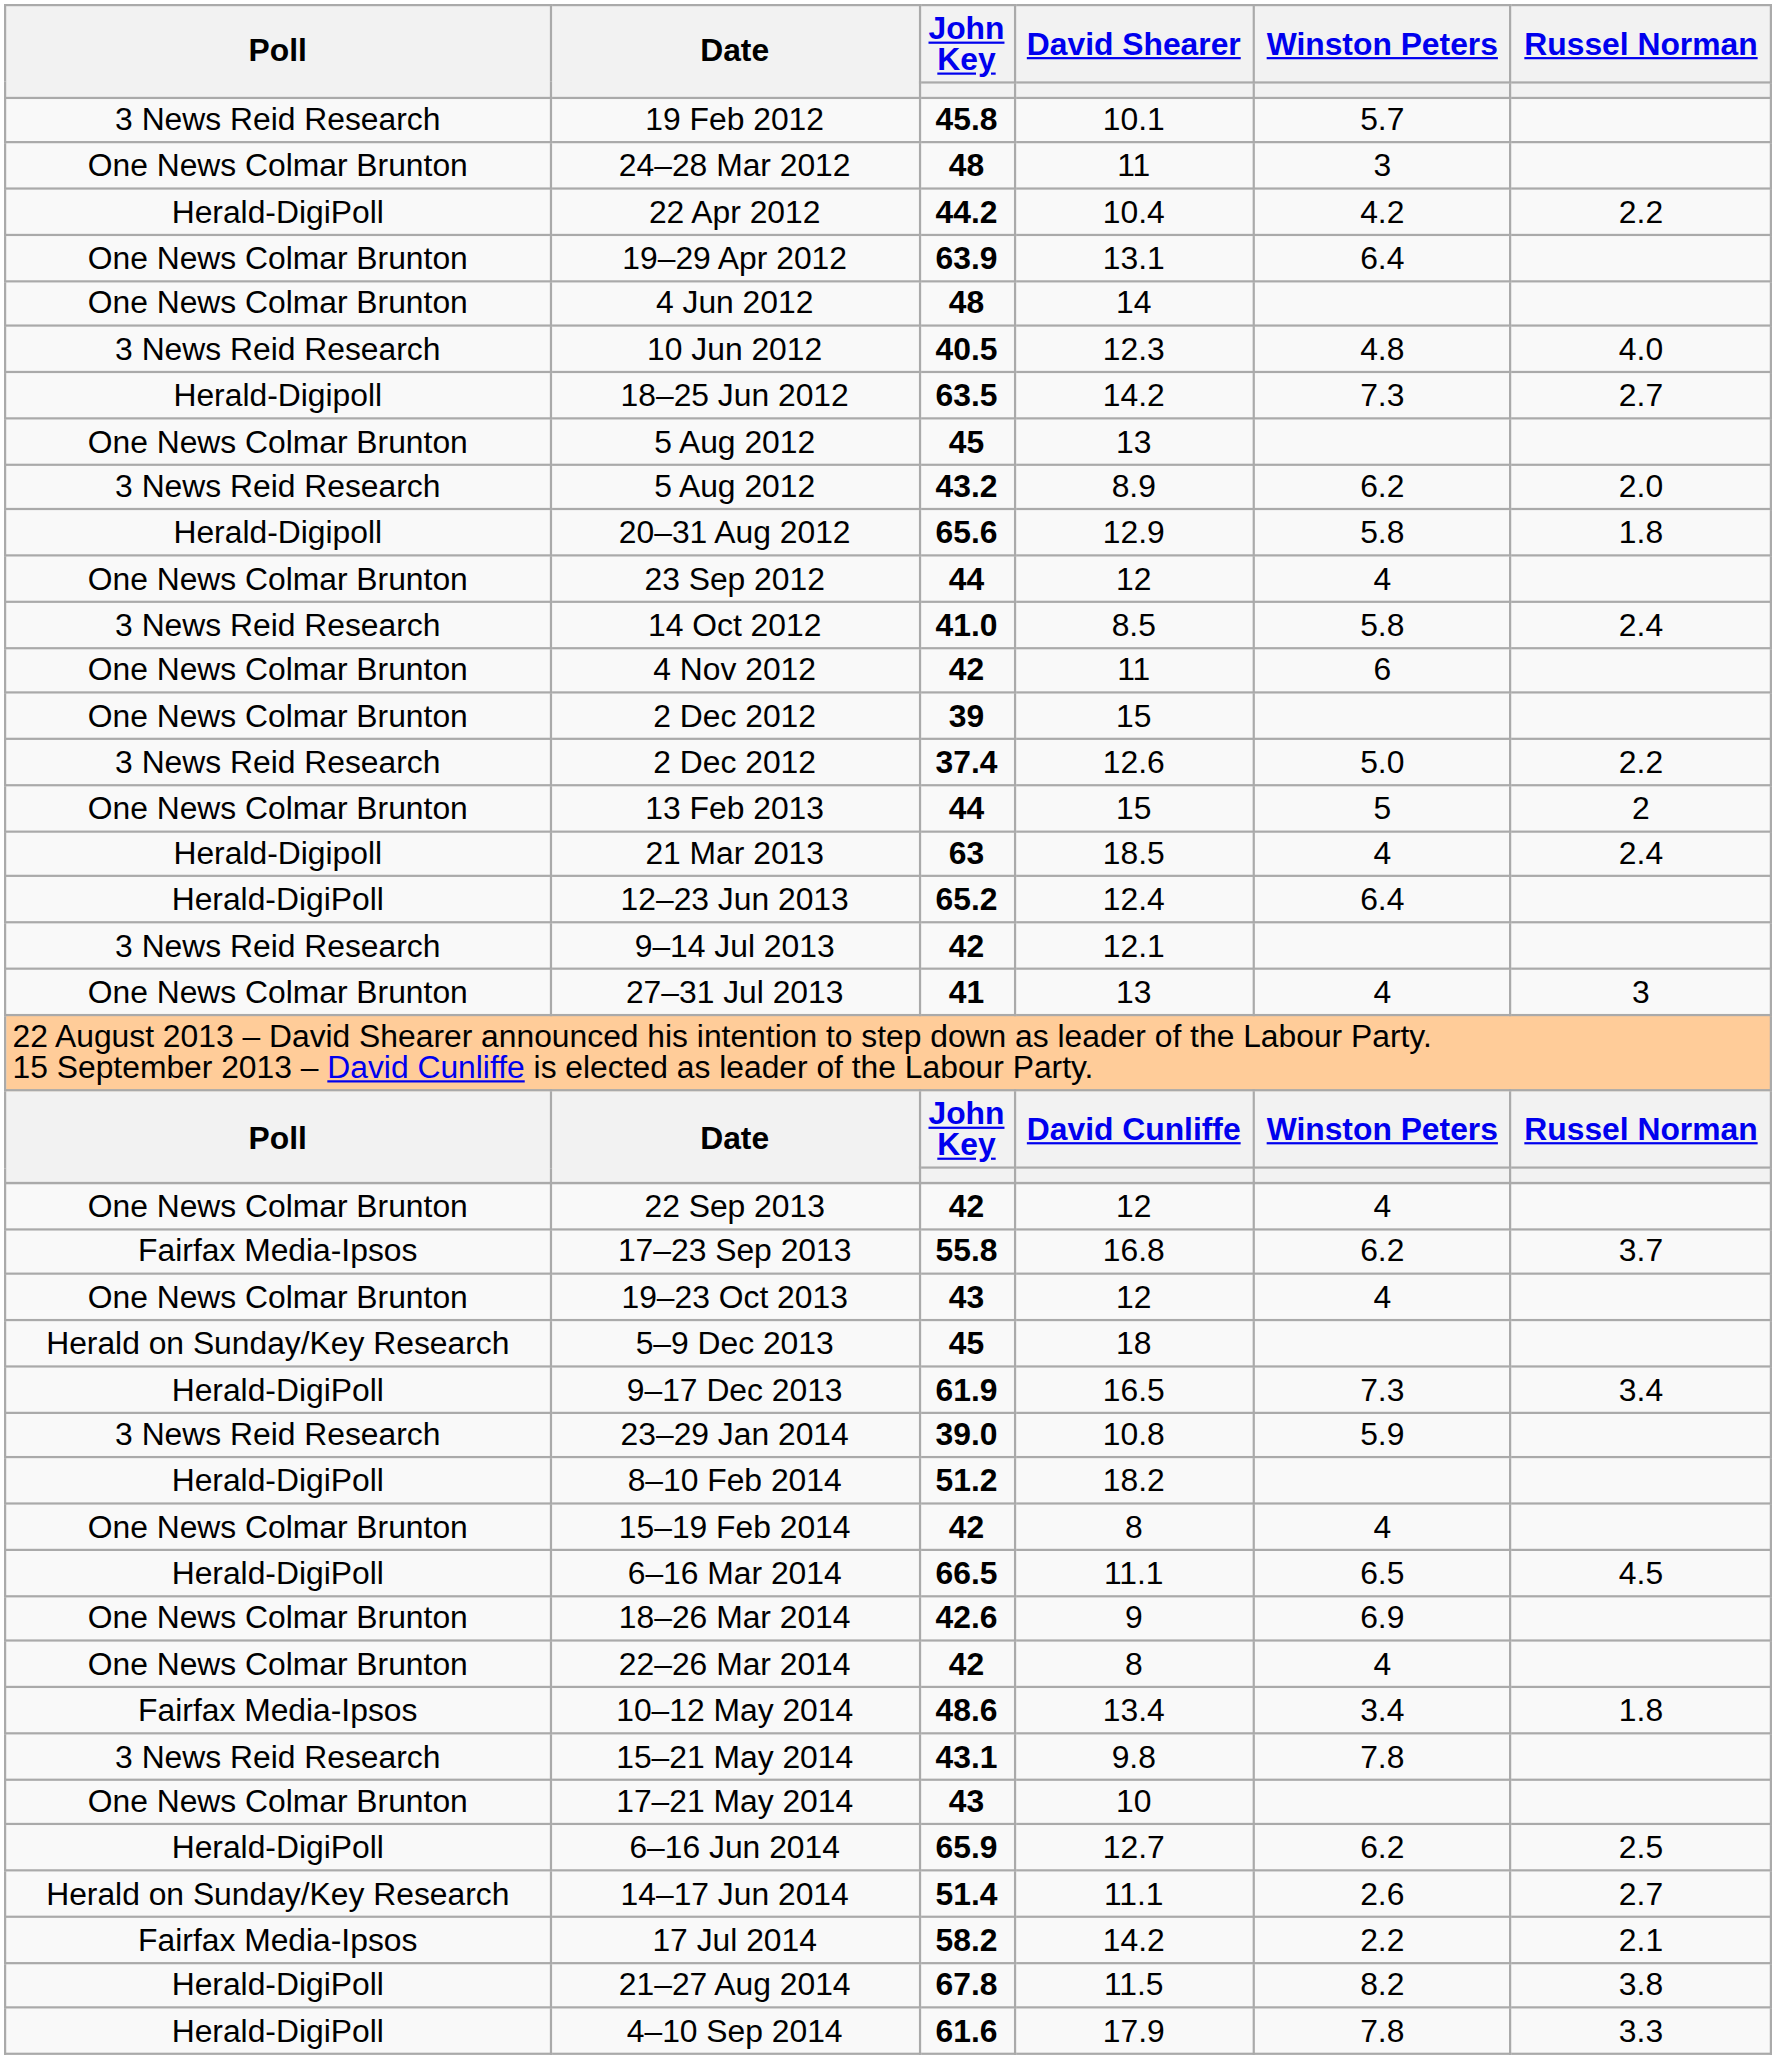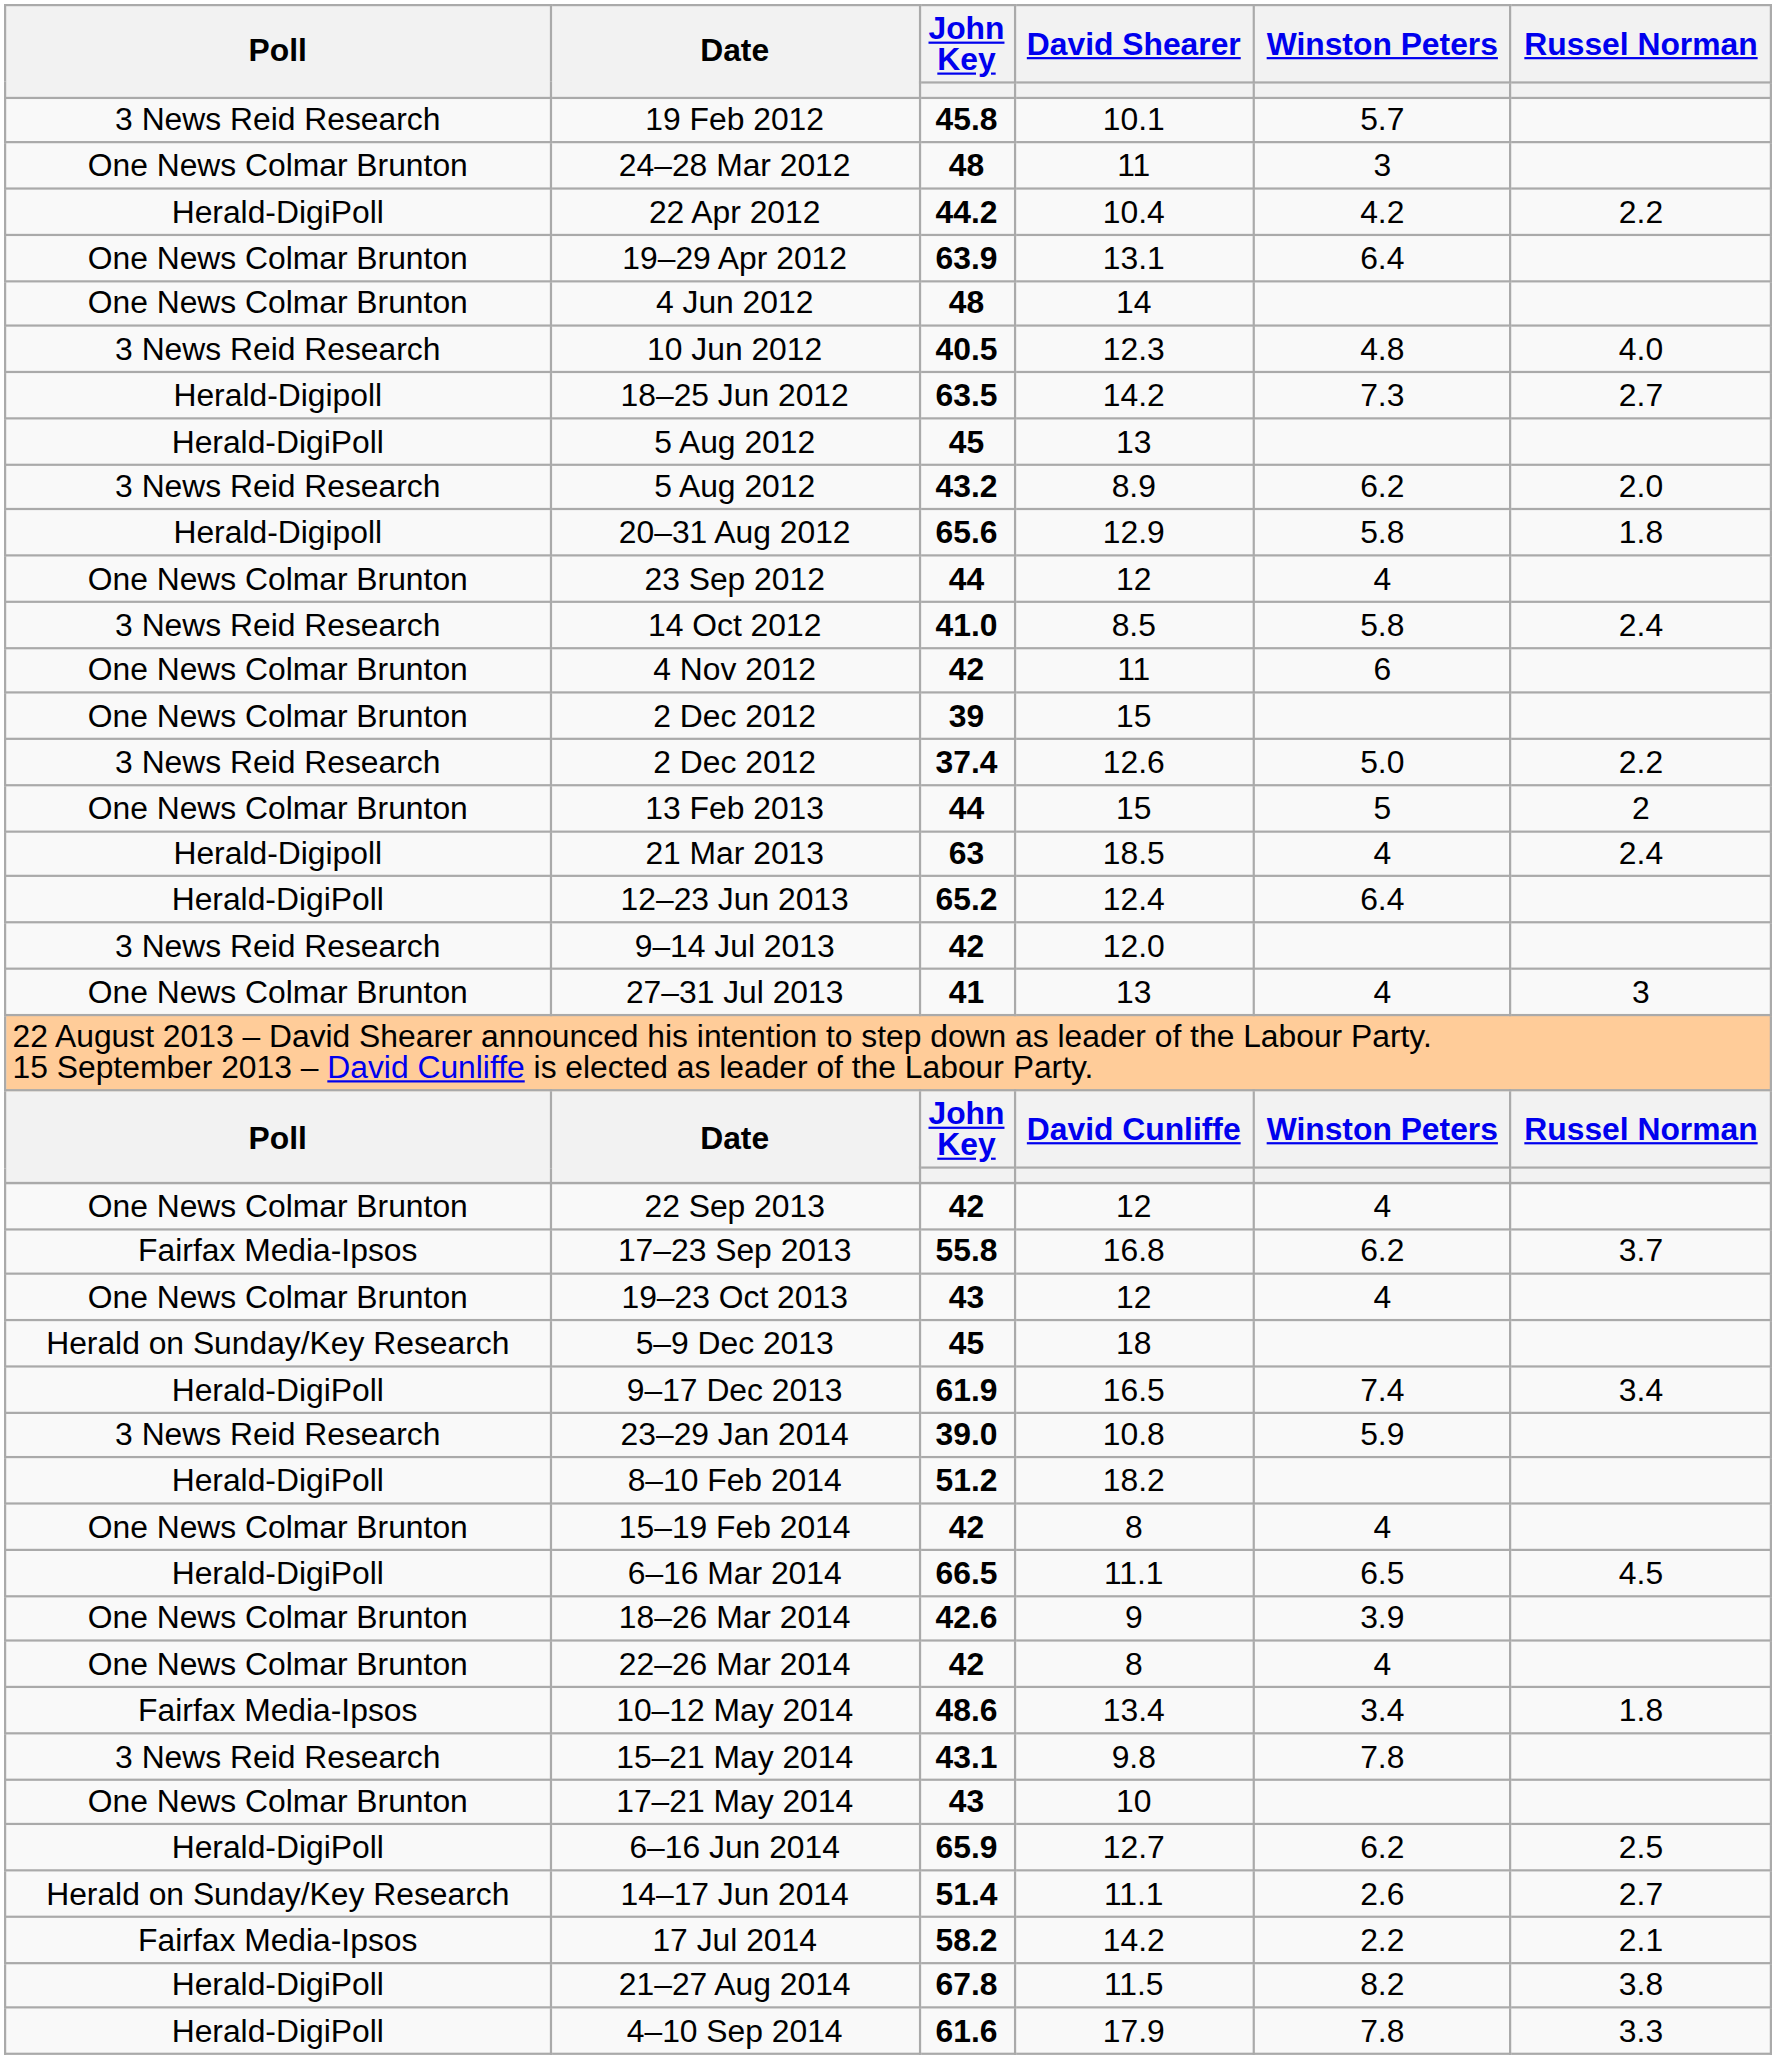(278, 441) One News Colmar Brunton -> (278, 441) Herald-DigiPoll
(1134, 946) 12.1 -> (1134, 946) 12.0
(1382, 1389) 7.3 -> (1382, 1389) 7.4
(1382, 1619) 6.9 -> (1382, 1619) 3.9
